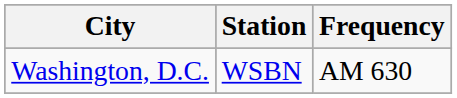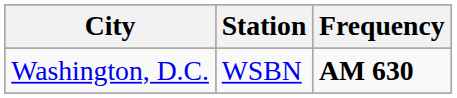(366, 70) normal -> (366, 70) bold
